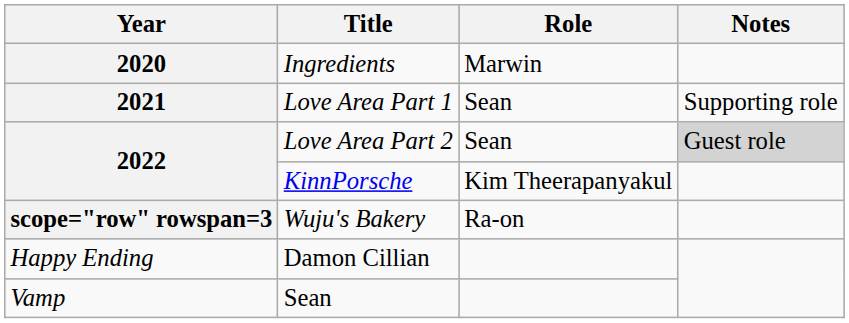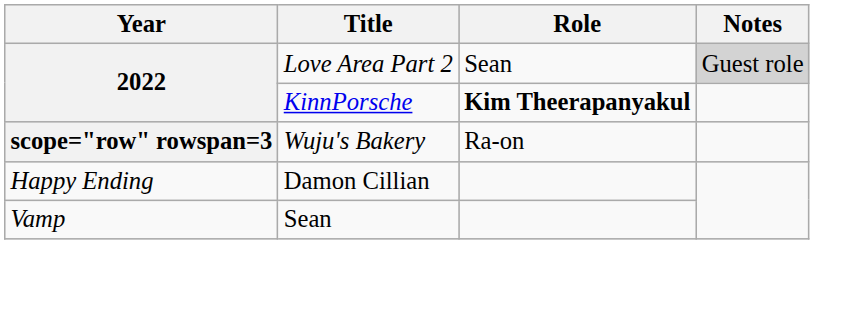- row: (339, 63)
- row: (368, 102)
(568, 180) normal -> (577, 102) bold
